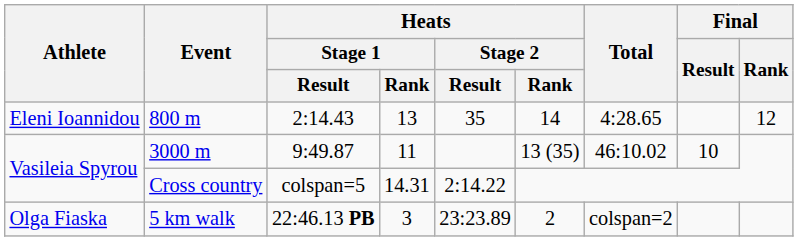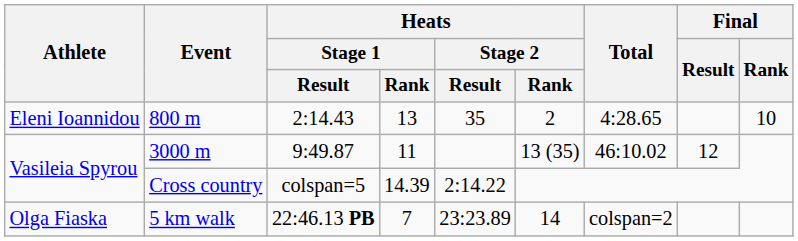(550, 118) 14 -> (550, 118) 2
(766, 118) 12 -> (766, 118) 10
(708, 151) 10 -> (708, 151) 12
(407, 185) 14.31 -> (407, 185) 14.39
(407, 218) 3 -> (407, 218) 7
(550, 218) 2 -> (550, 218) 14
